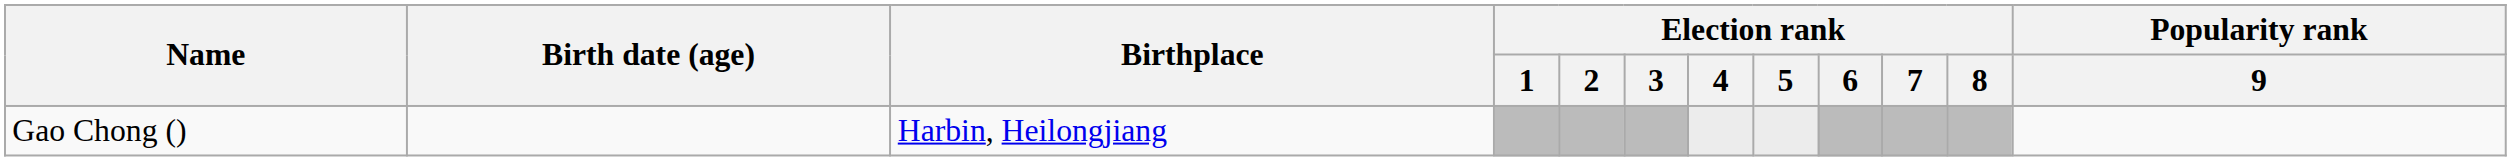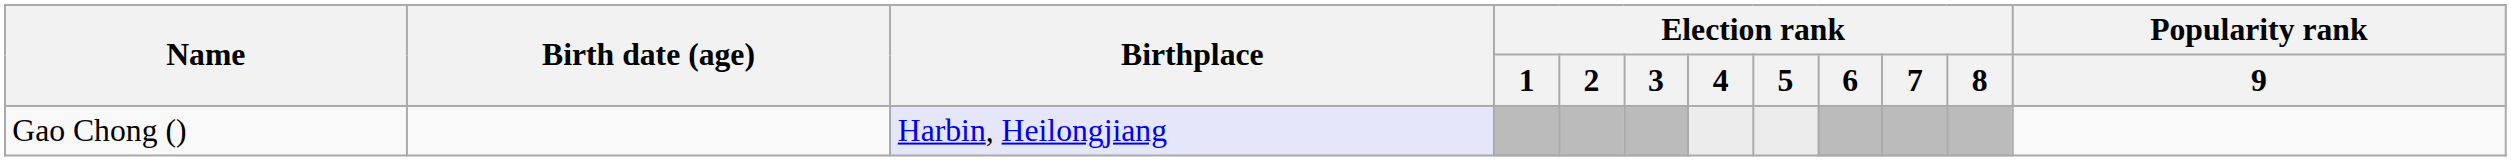(1032, 130) no background -> (1032, 130) lavender background
